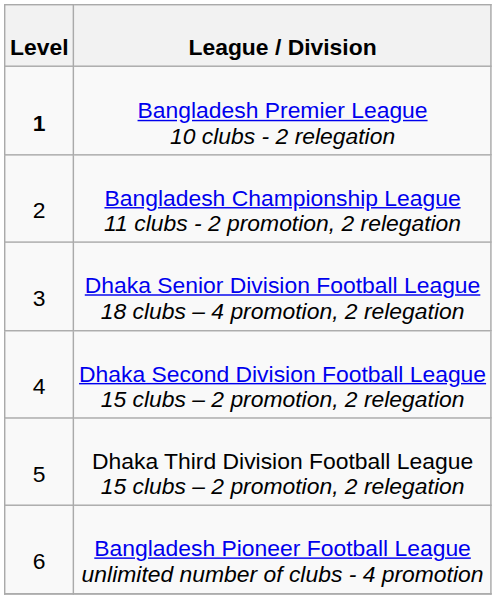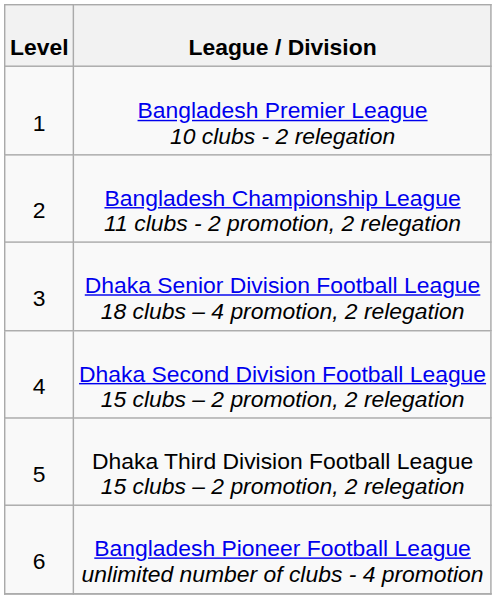(39, 123) bold -> (39, 123) normal
